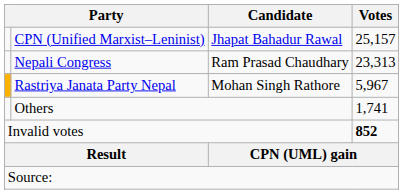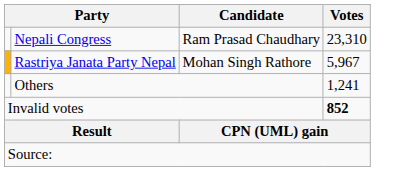- row: (110, 39)
(376, 62) 23,313 -> (347, 39) 23,310
(372, 108) 1,741 -> (343, 85) 1,241
